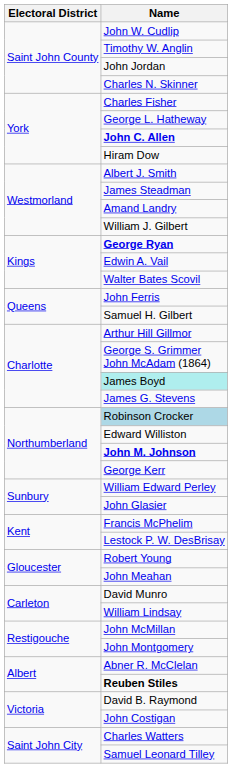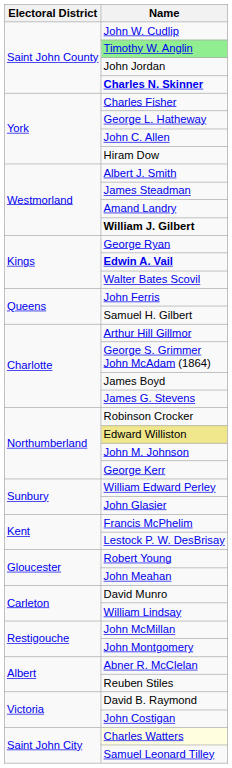(148, 48) no background -> (148, 48) lightgreen background
(151, 84) normal -> (153, 84) bold
(139, 137) bold -> (137, 137) normal
(146, 226) normal -> (149, 226) bold
(138, 244) bold -> (137, 244) normal
(136, 262) normal -> (138, 262) bold
(134, 381) paleturquoise background -> (134, 381) no background
(148, 416) lightblue background -> (148, 416) no background
(145, 434) no background -> (145, 434) khaki background
(150, 452) bold -> (146, 452) normal
(141, 683) bold -> (138, 683) normal
(144, 736) no background -> (144, 736) lightyellow background
